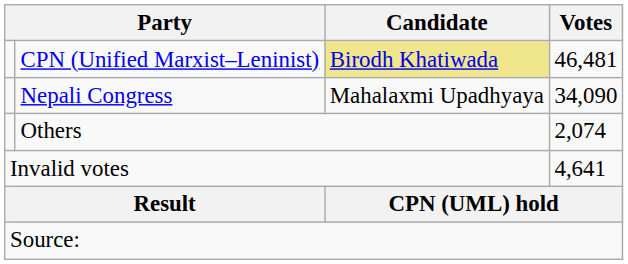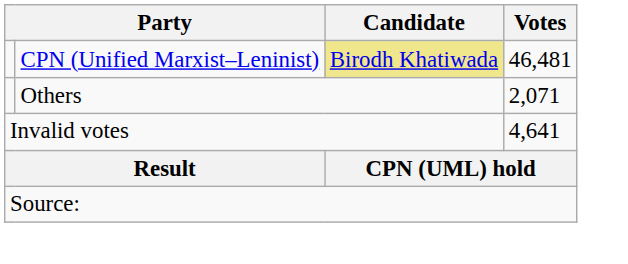- row: (96, 95)
(580, 131) 2,074 -> (534, 95) 2,071
